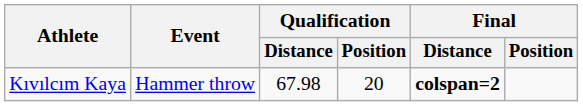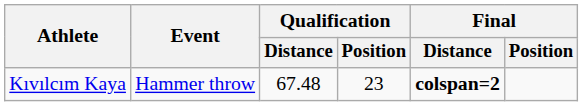(298, 84) 67.98 -> (298, 84) 67.48
(374, 84) 20 -> (374, 84) 23
